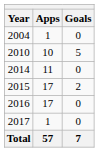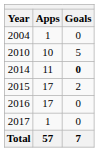(78, 69) normal -> (78, 69) bold
